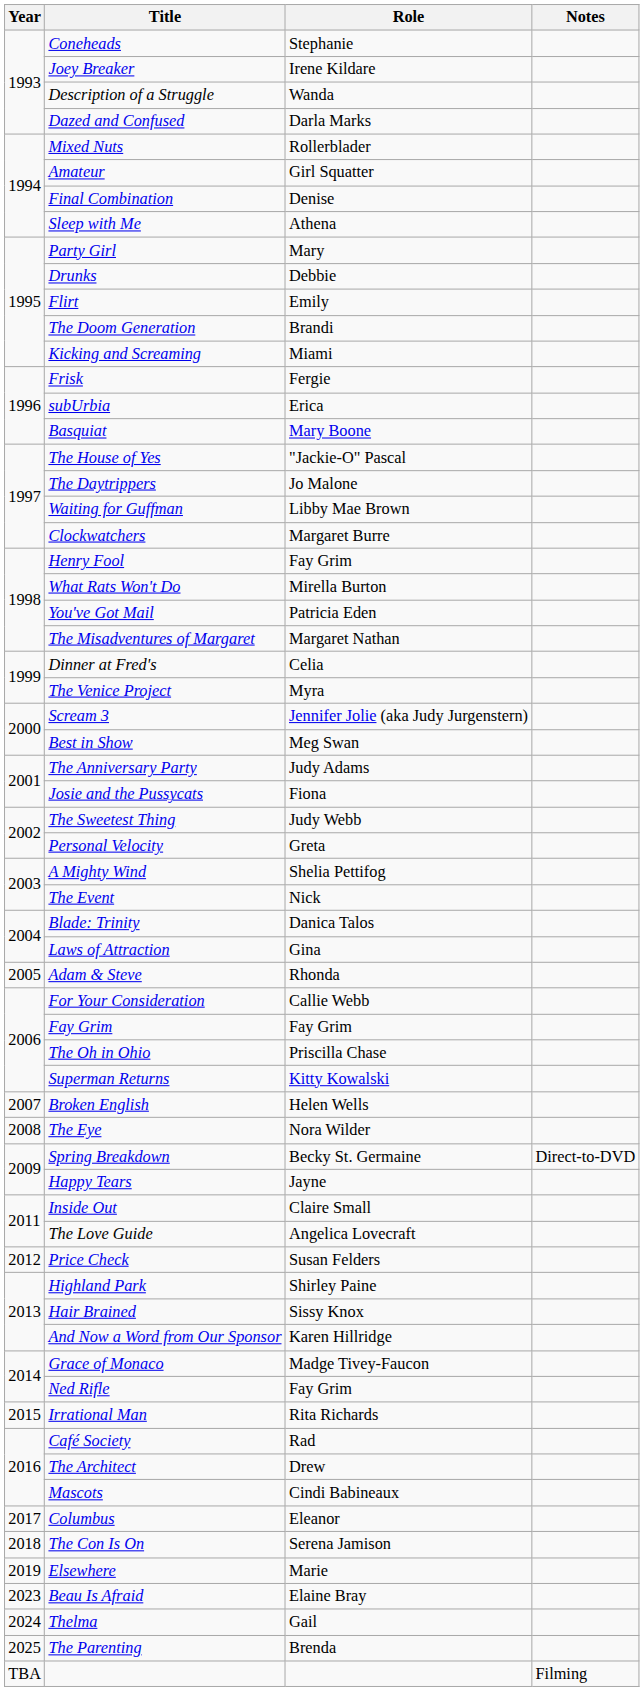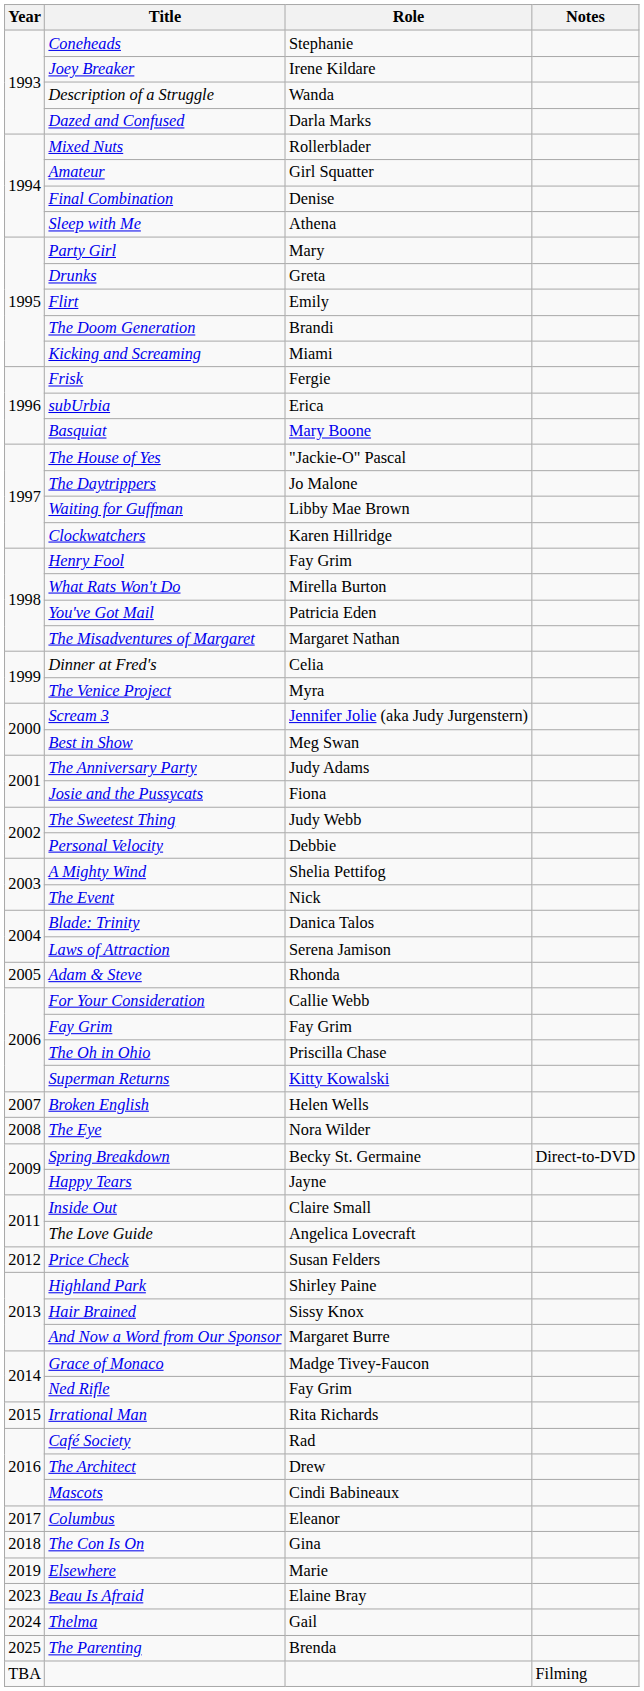(313, 276) Debbie -> (307, 276) Greta
(339, 535) Margaret Burre -> (340, 535) Karen Hillridge
(307, 845) Greta -> (313, 845) Debbie
(305, 949) Gina -> (340, 949) Serena Jamison
(340, 1337) Karen Hillridge -> (339, 1337) Margaret Burre
(340, 1544) Serena Jamison -> (305, 1544) Gina
